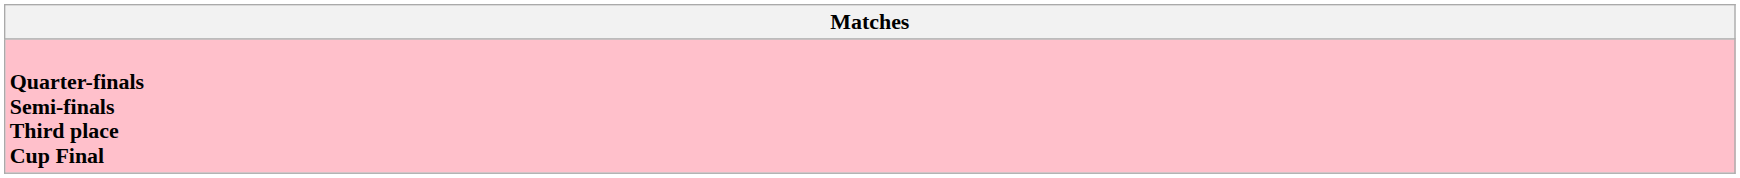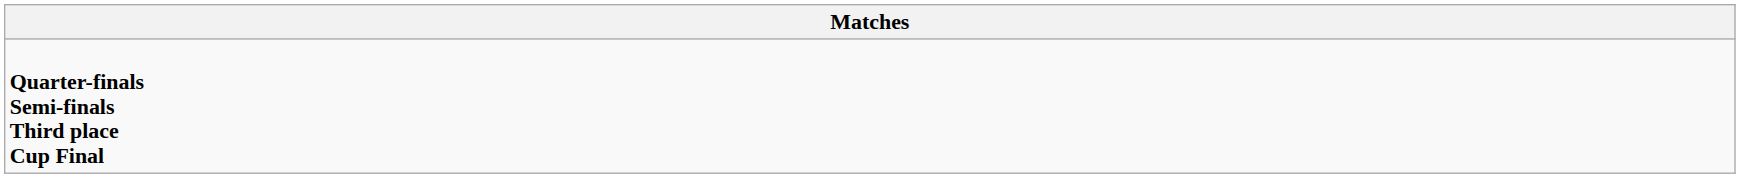(77, 118) pink background -> (77, 118) no background
